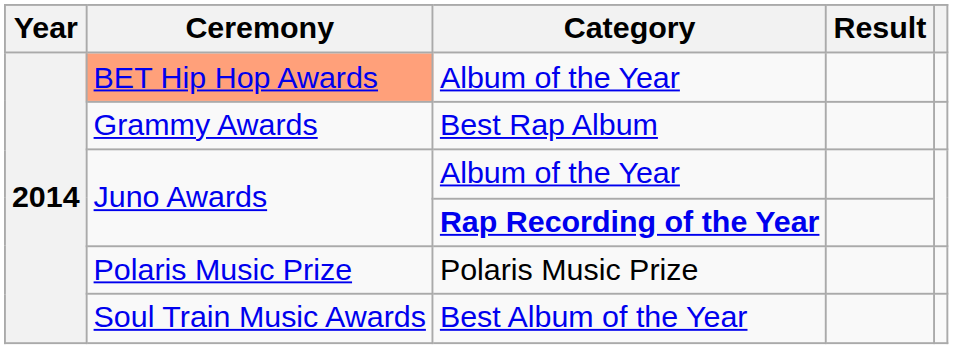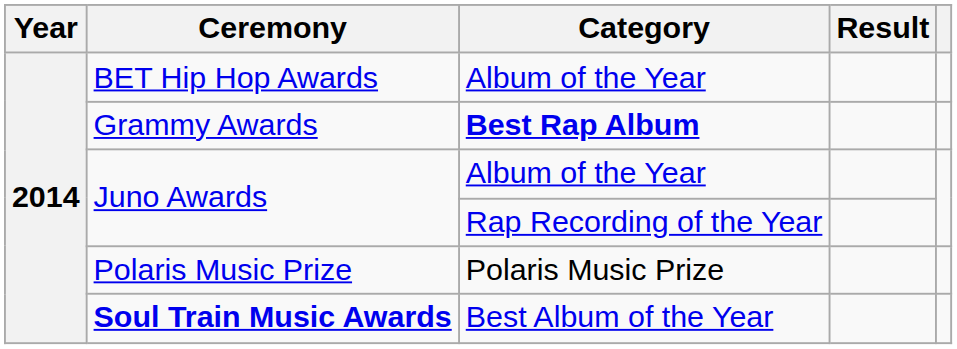(236, 76) lightsalmon background -> (236, 76) no background
(549, 125) normal -> (583, 125) bold
(630, 221) bold -> (644, 221) normal
(260, 317) normal -> (273, 317) bold
